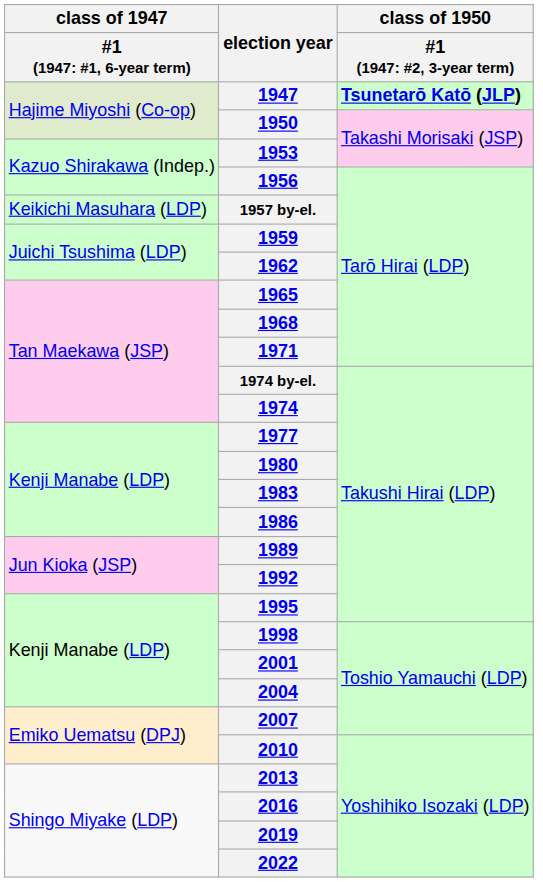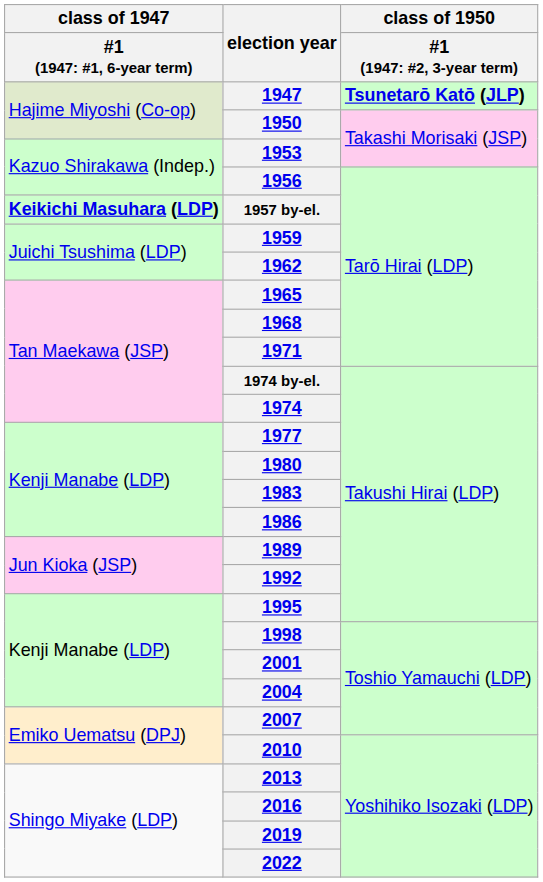(108, 209) normal -> (114, 209) bold
